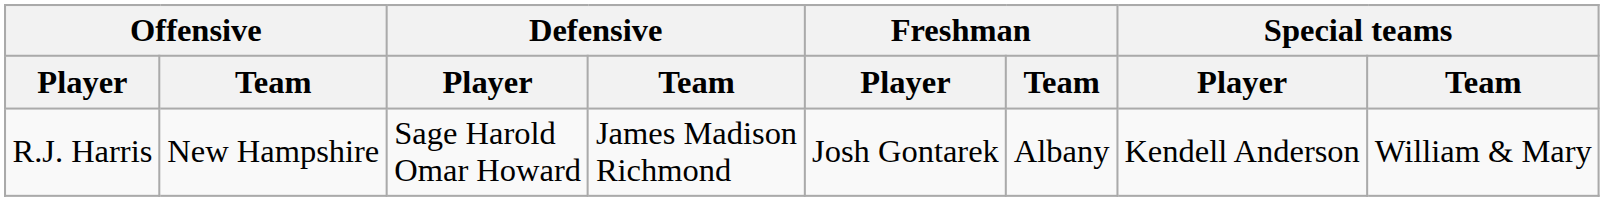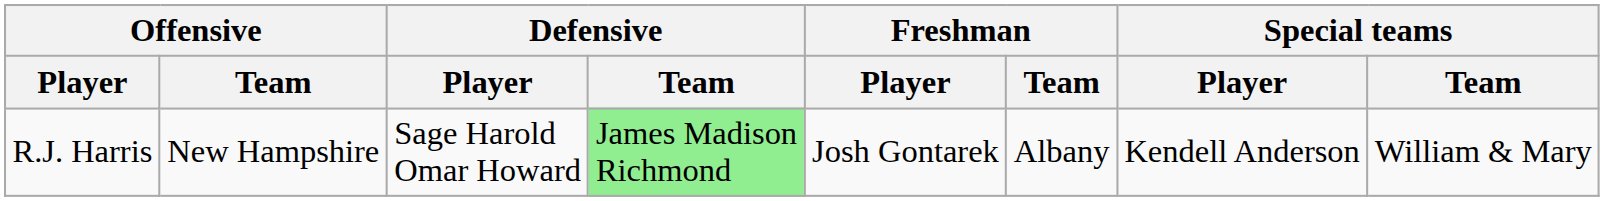(697, 151) no background -> (697, 151) lightgreen background
